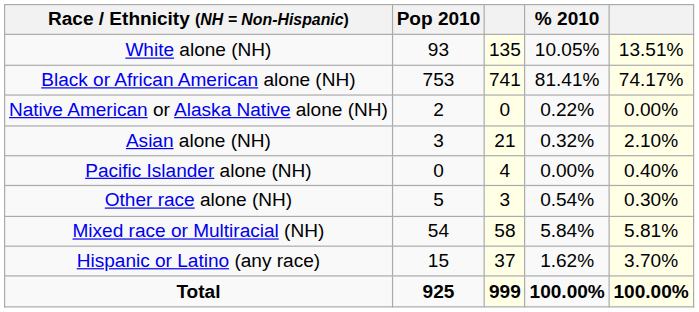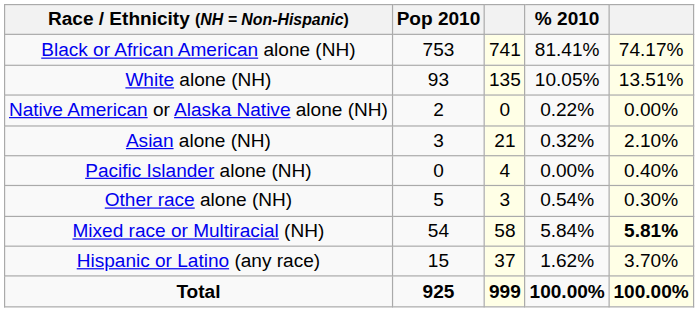rows swapped: (198, 49) <-> (198, 79)
(651, 230) normal -> (651, 230) bold
